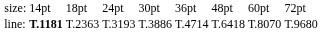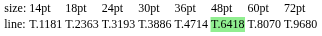(46, 24) bold -> (46, 24) normal
(228, 24) no background -> (228, 24) lightgreen background
